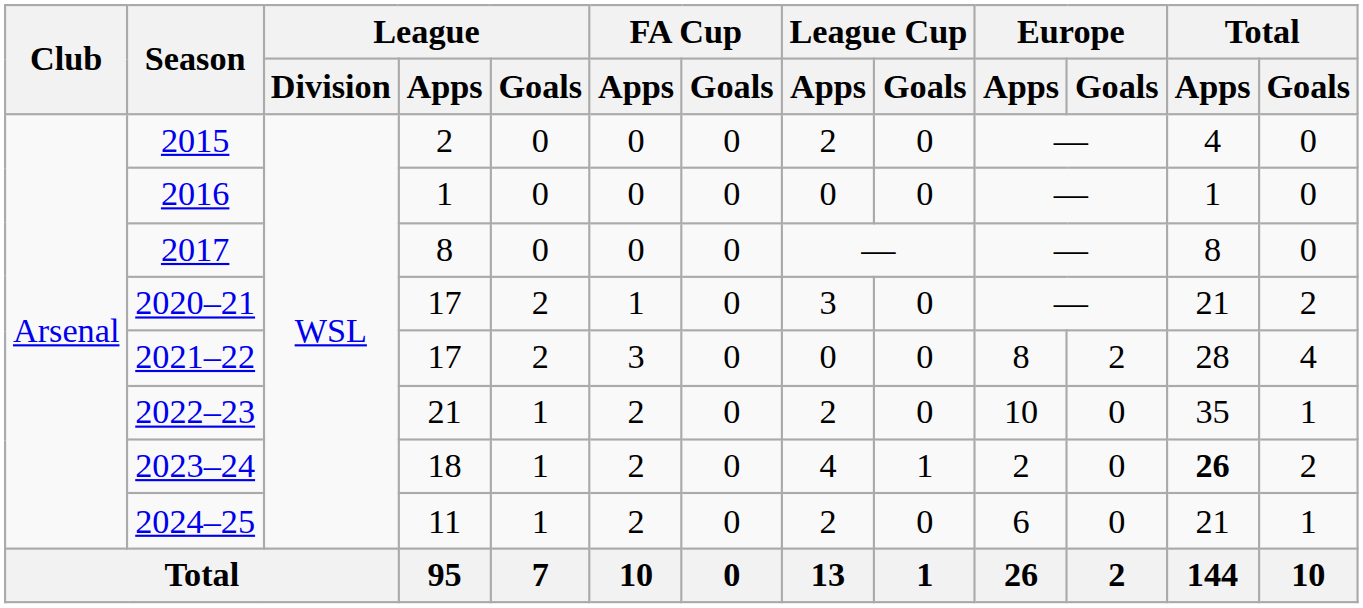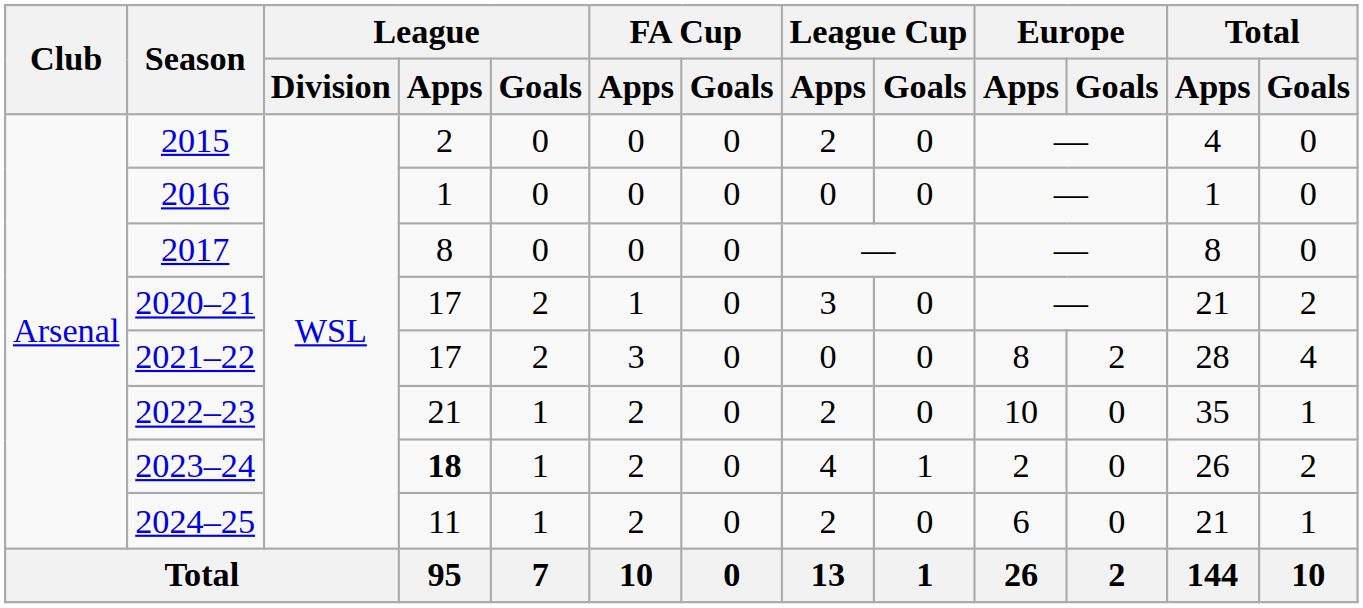(445, 466) normal -> (445, 466) bold
(1213, 466) bold -> (1213, 466) normal
